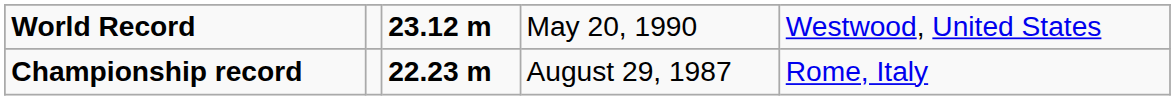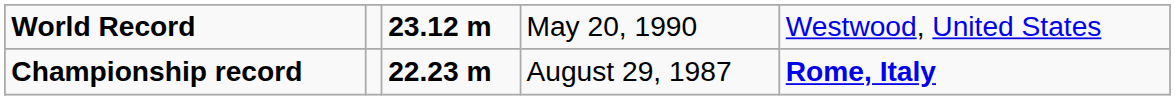(857, 71) normal -> (861, 71) bold
